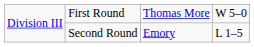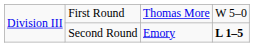(229, 32) normal -> (229, 32) bold
